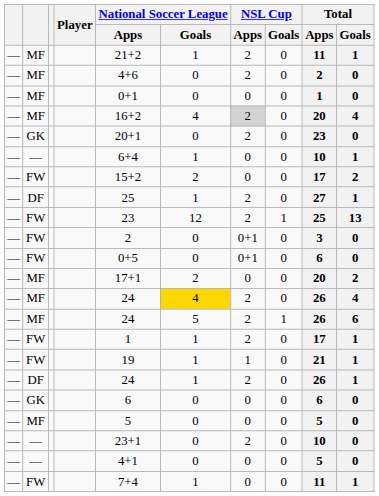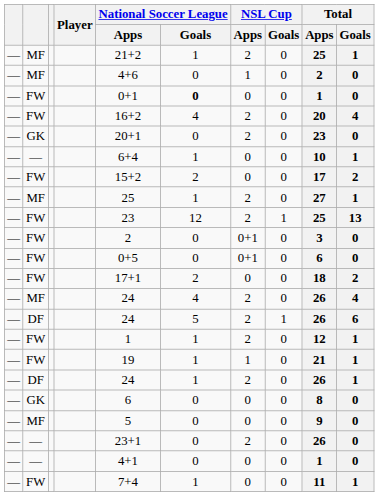(319, 55) 11 -> (319, 55) 25
(248, 75) 2 -> (248, 75) 1
(36, 95) MF -> (36, 95) FW
(196, 95) normal -> (196, 95) bold
(36, 116) MF -> (36, 116) FW
(248, 116) lightgrey background -> (248, 116) no background
(36, 197) DF -> (36, 197) MF
(36, 278) MF -> (36, 278) FW
(319, 278) 20 -> (319, 278) 18
(196, 298) gold background -> (196, 298) no background
(36, 319) MF -> (36, 319) DF
(319, 339) 17 -> (319, 339) 12
(319, 400) 6 -> (319, 400) 8
(319, 420) 5 -> (319, 420) 9
(319, 440) 10 -> (319, 440) 26
(319, 461) 5 -> (319, 461) 1
